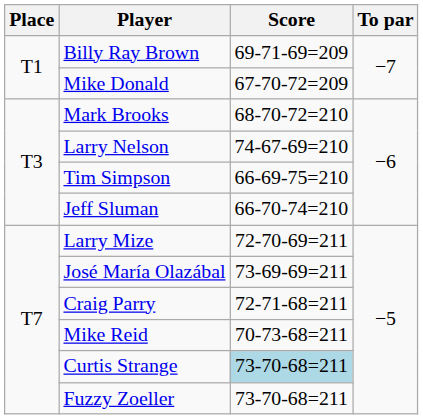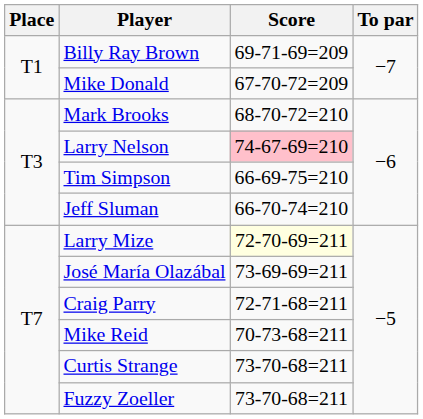(291, 146) no background -> (291, 146) pink background
(291, 240) no background -> (291, 240) lightyellow background
(291, 366) lightblue background -> (291, 366) no background
